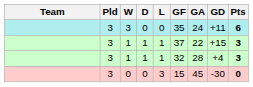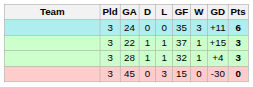columns swapped: (128, 12) <-> (198, 12)
